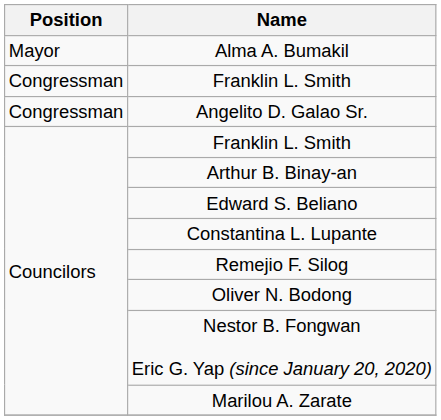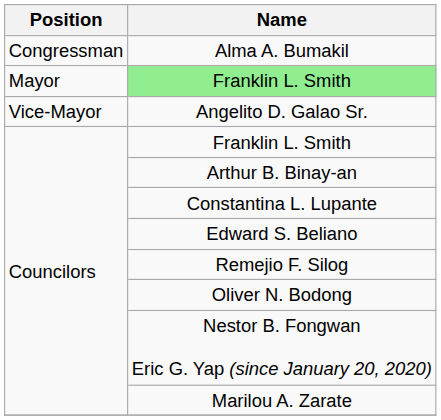(34, 50) Mayor -> (66, 50) Congressman
(66, 81) Congressman -> (34, 81) Mayor
(282, 81) no background -> (282, 81) lightgreen background
(66, 111) Congressman -> (55, 111) Vice-Mayor
(282, 203) Edward S. Beliano -> (282, 203) Constantina L. Lupante
(282, 234) Constantina L. Lupante -> (282, 234) Edward S. Beliano
